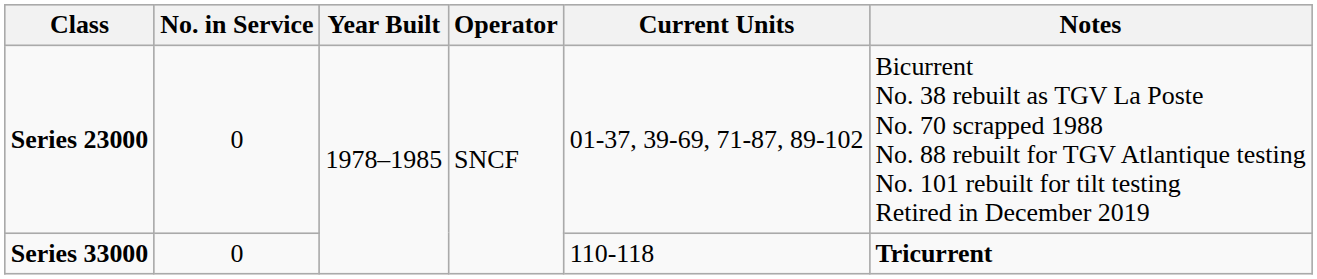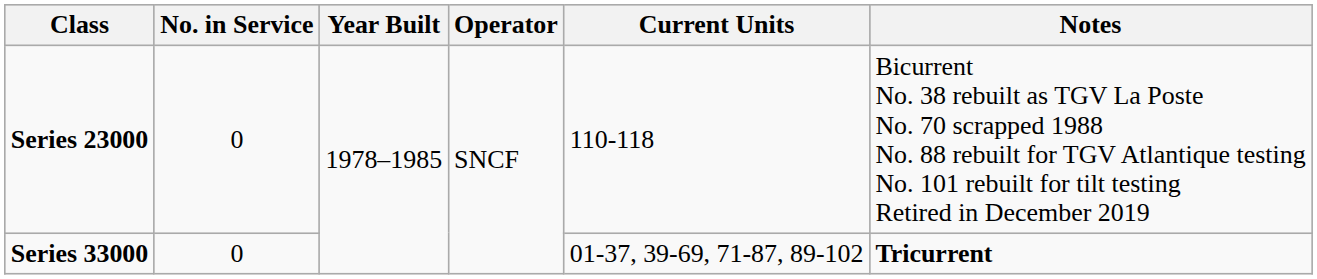(717, 139) 01-37, 39-69, 71-87, 89-102 -> (612, 139) 110-118
(612, 253) 110-118 -> (717, 253) 01-37, 39-69, 71-87, 89-102
